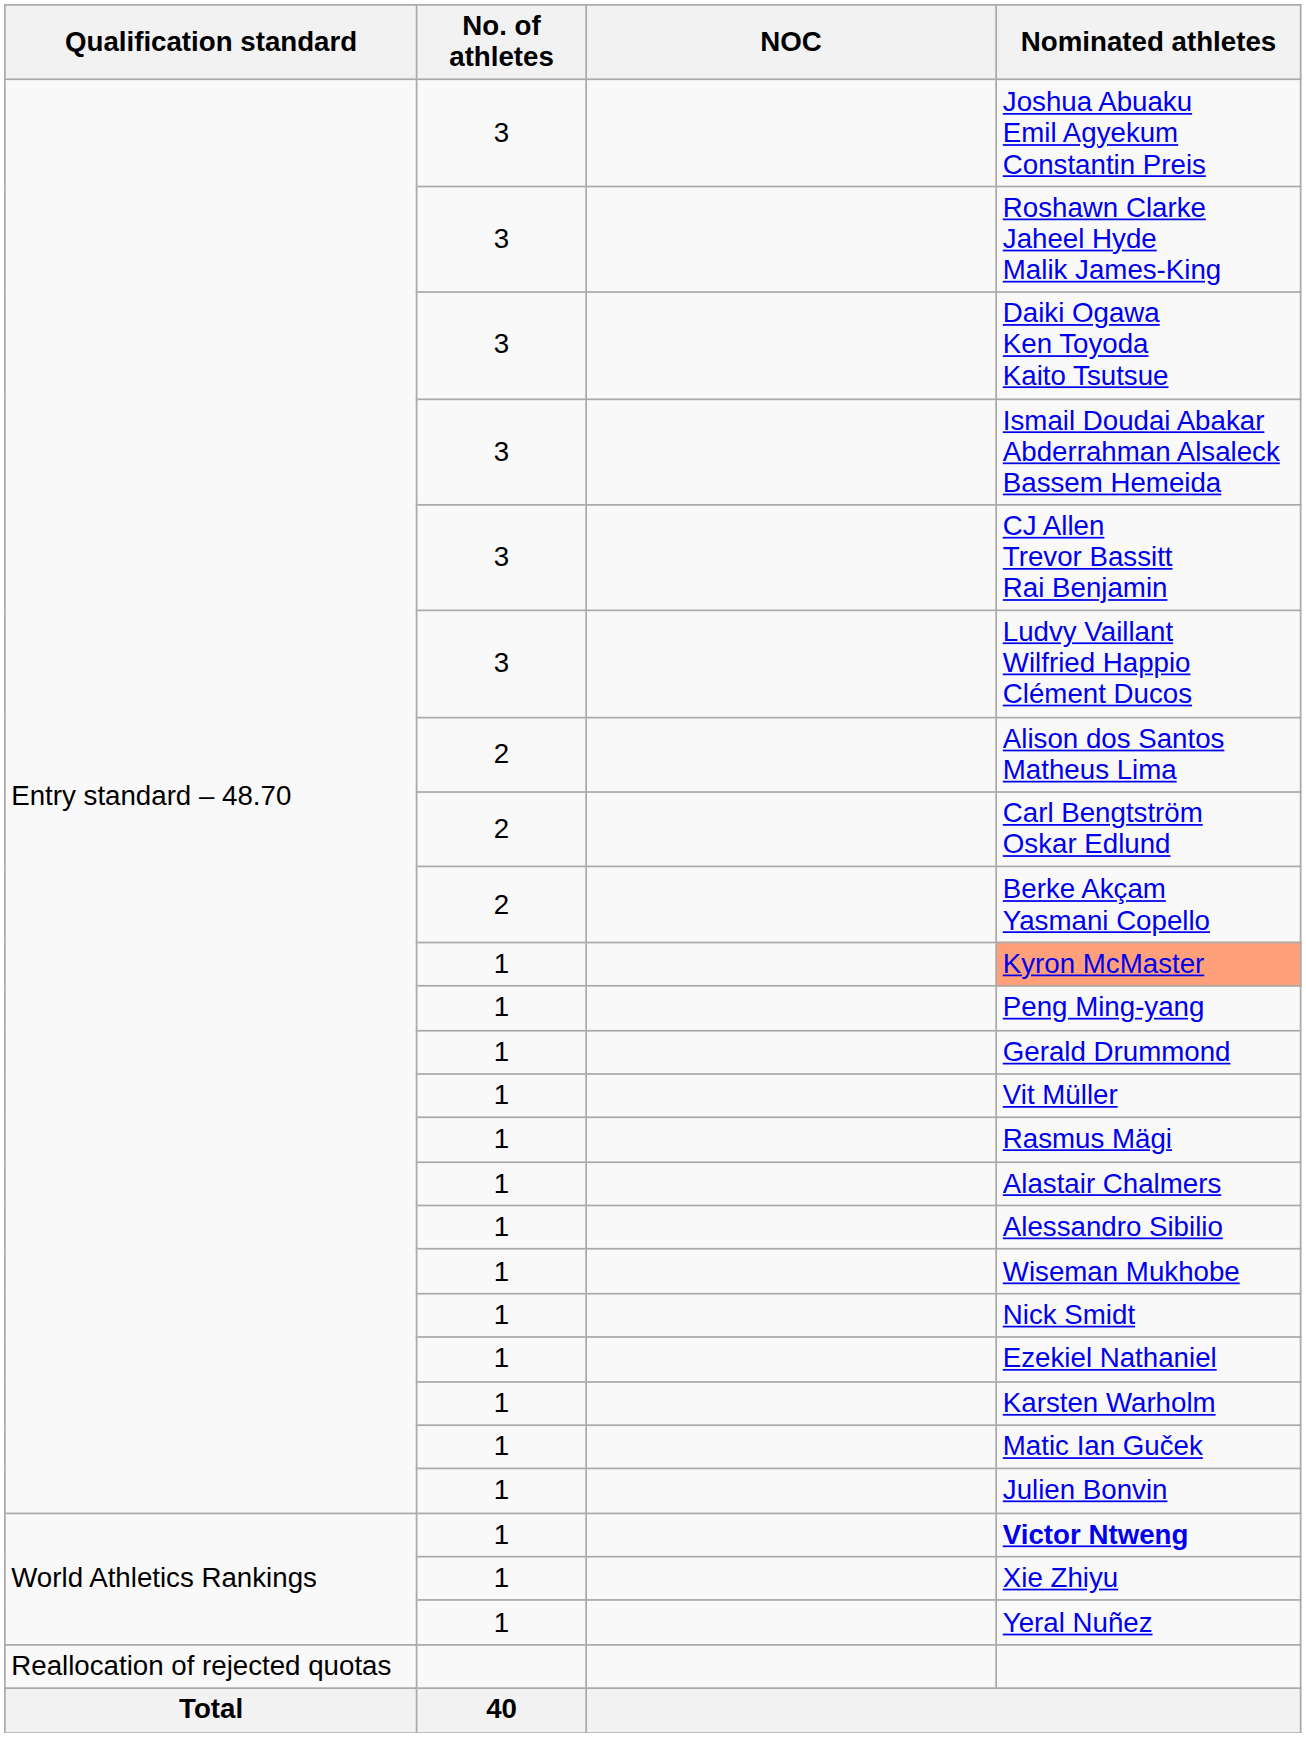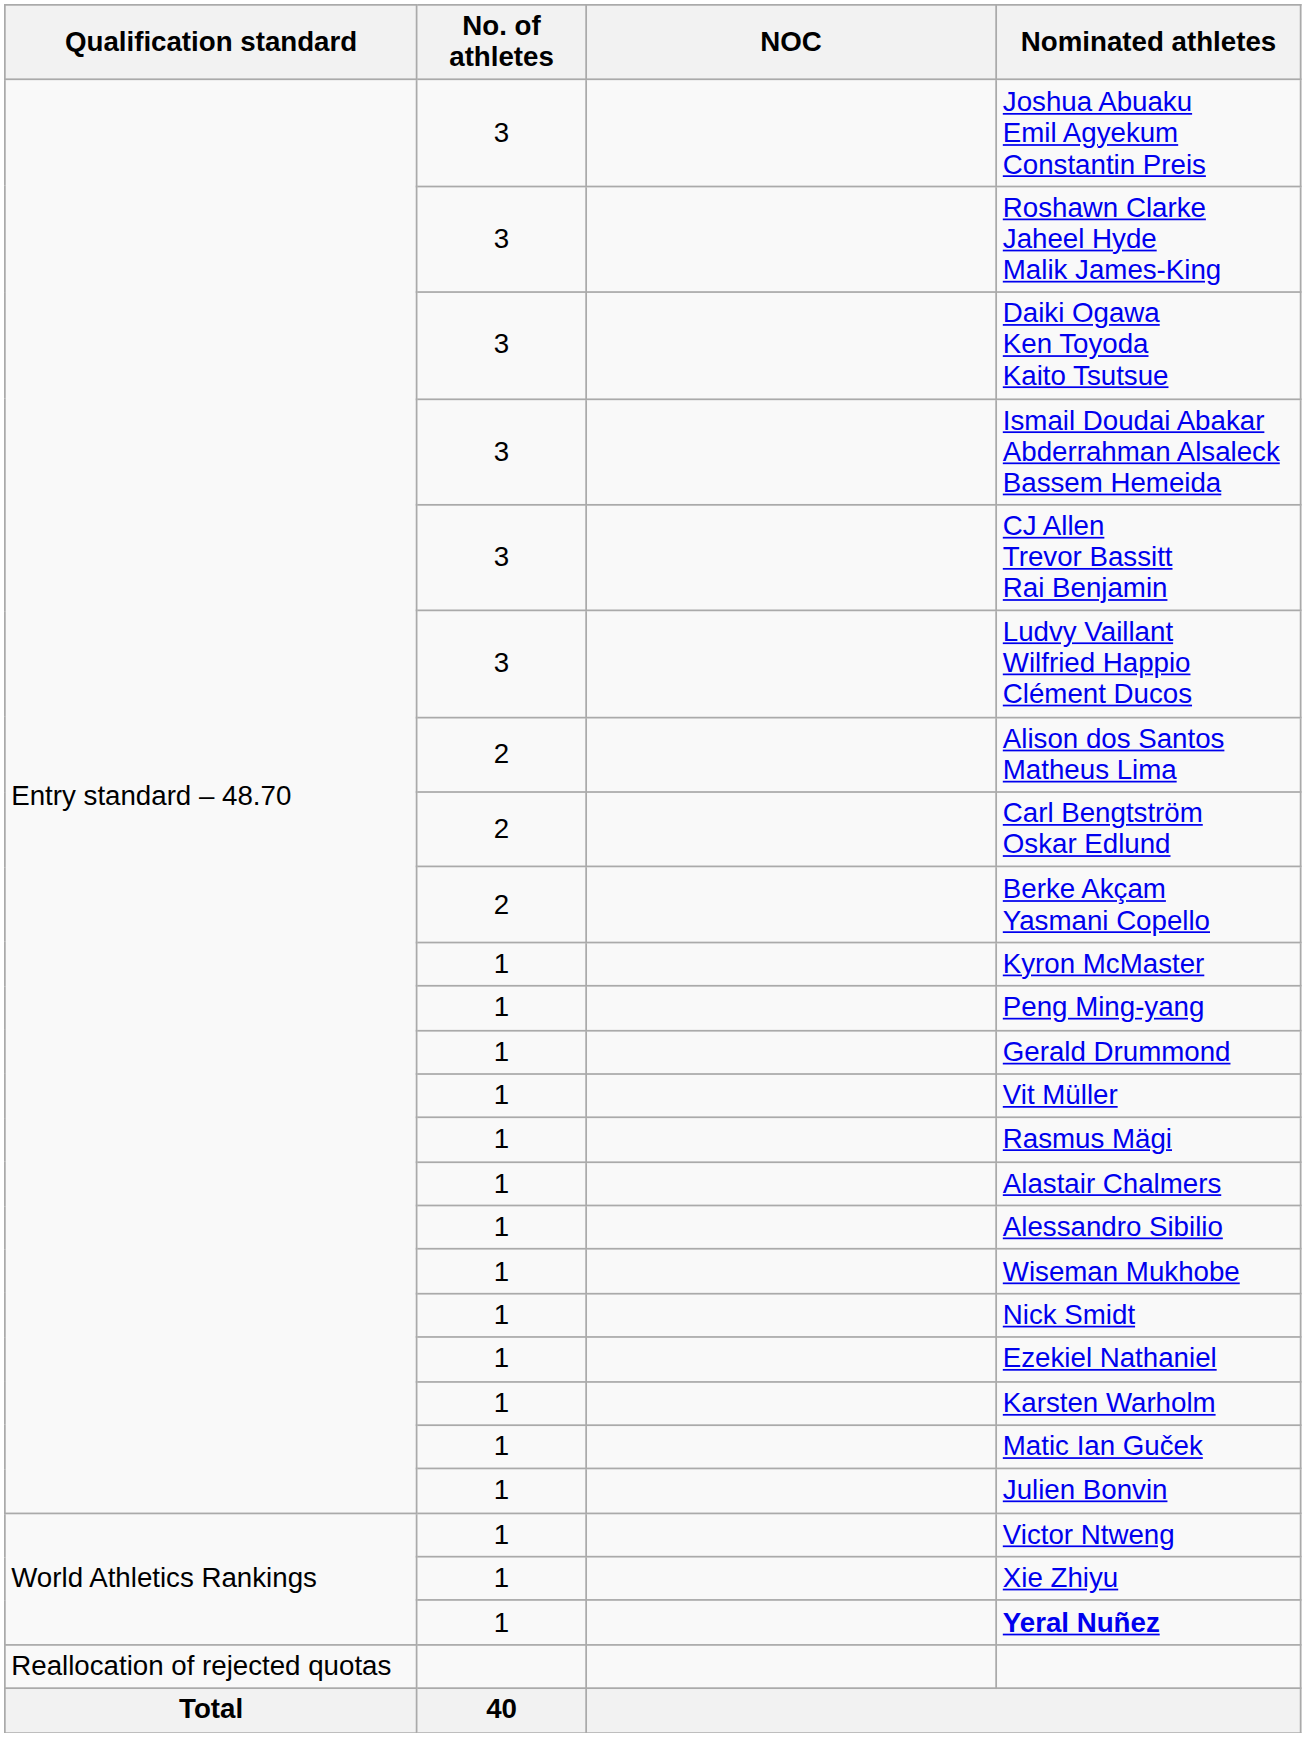(1104, 963) lightsalmon background -> (1104, 963) no background
(1096, 1534) bold -> (1089, 1534) normal
(1078, 1622) normal -> (1081, 1622) bold
